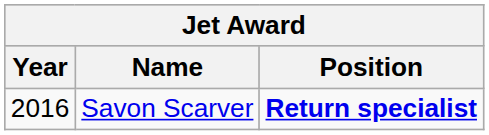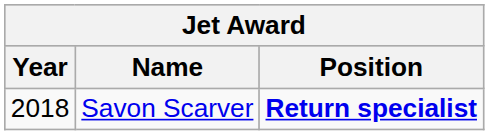(40, 108) 2016 -> (40, 108) 2018
